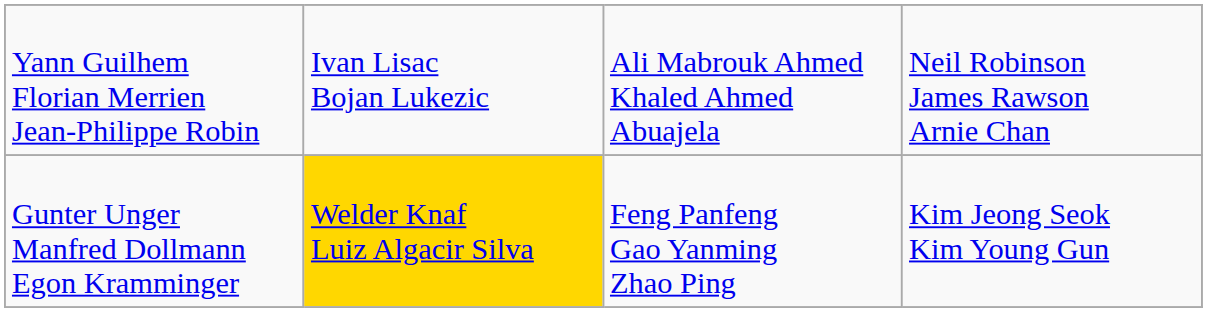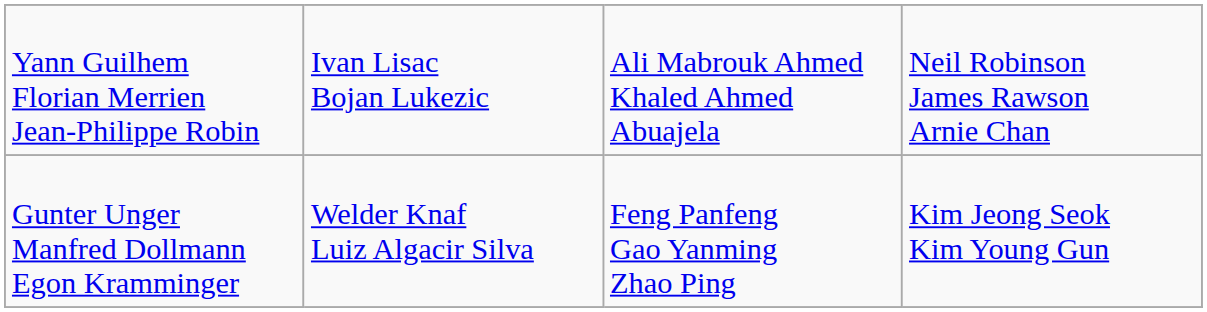(422, 230) gold background -> (422, 230) no background
